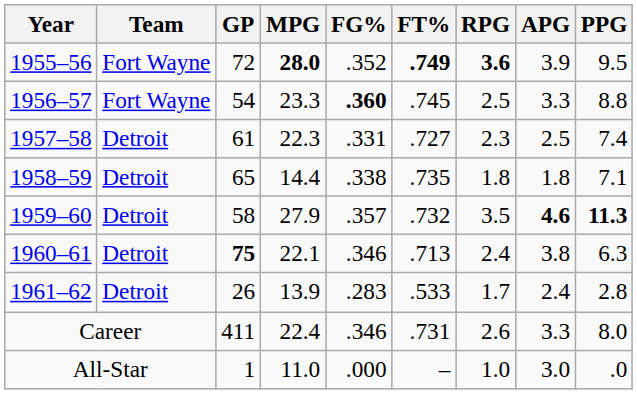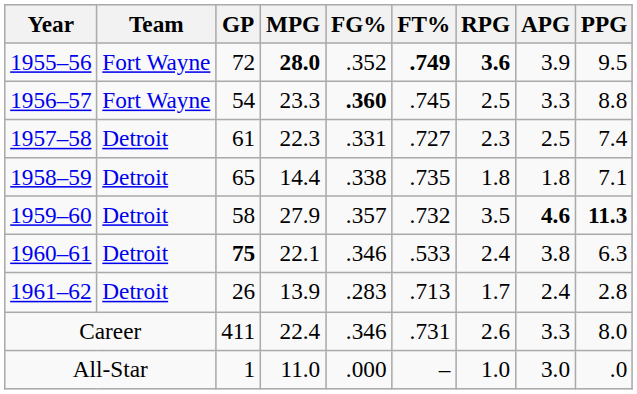(430, 253) .713 -> (430, 253) .533
(430, 292) .533 -> (430, 292) .713
